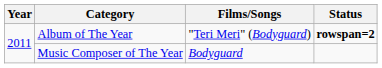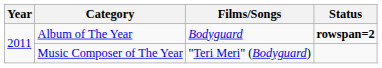(250, 33) "Teri Meri" (Bodyguard) -> (216, 33) Bodyguard
(216, 53) Bodyguard -> (250, 53) "Teri Meri" (Bodyguard)
